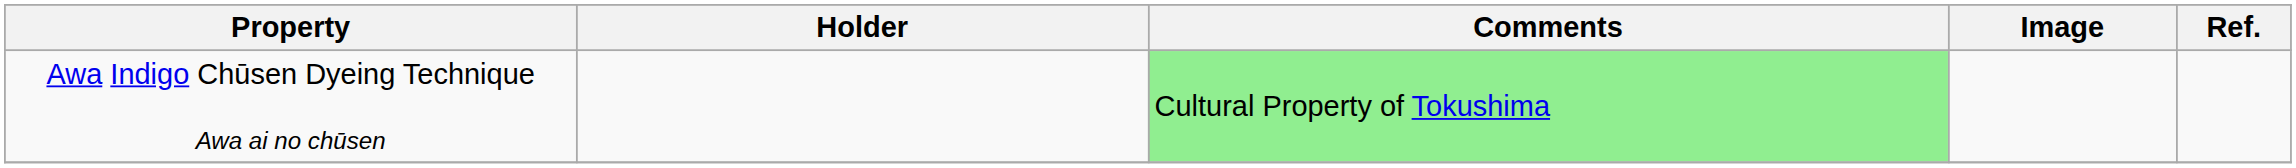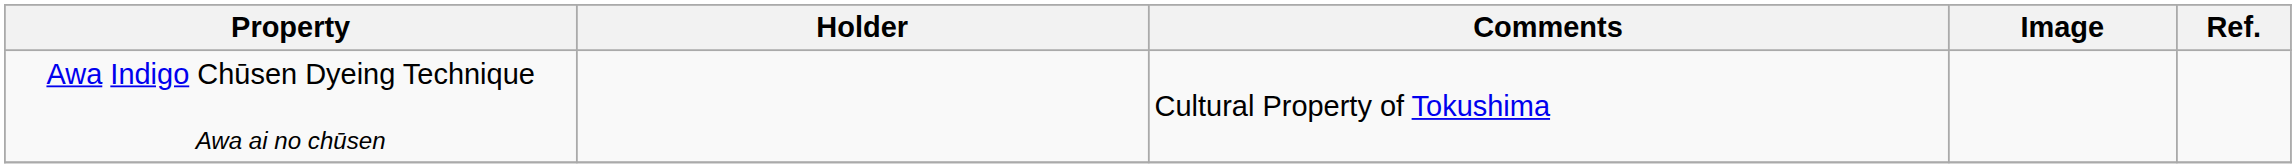(1352, 105) lightgreen background -> (1352, 105) no background
